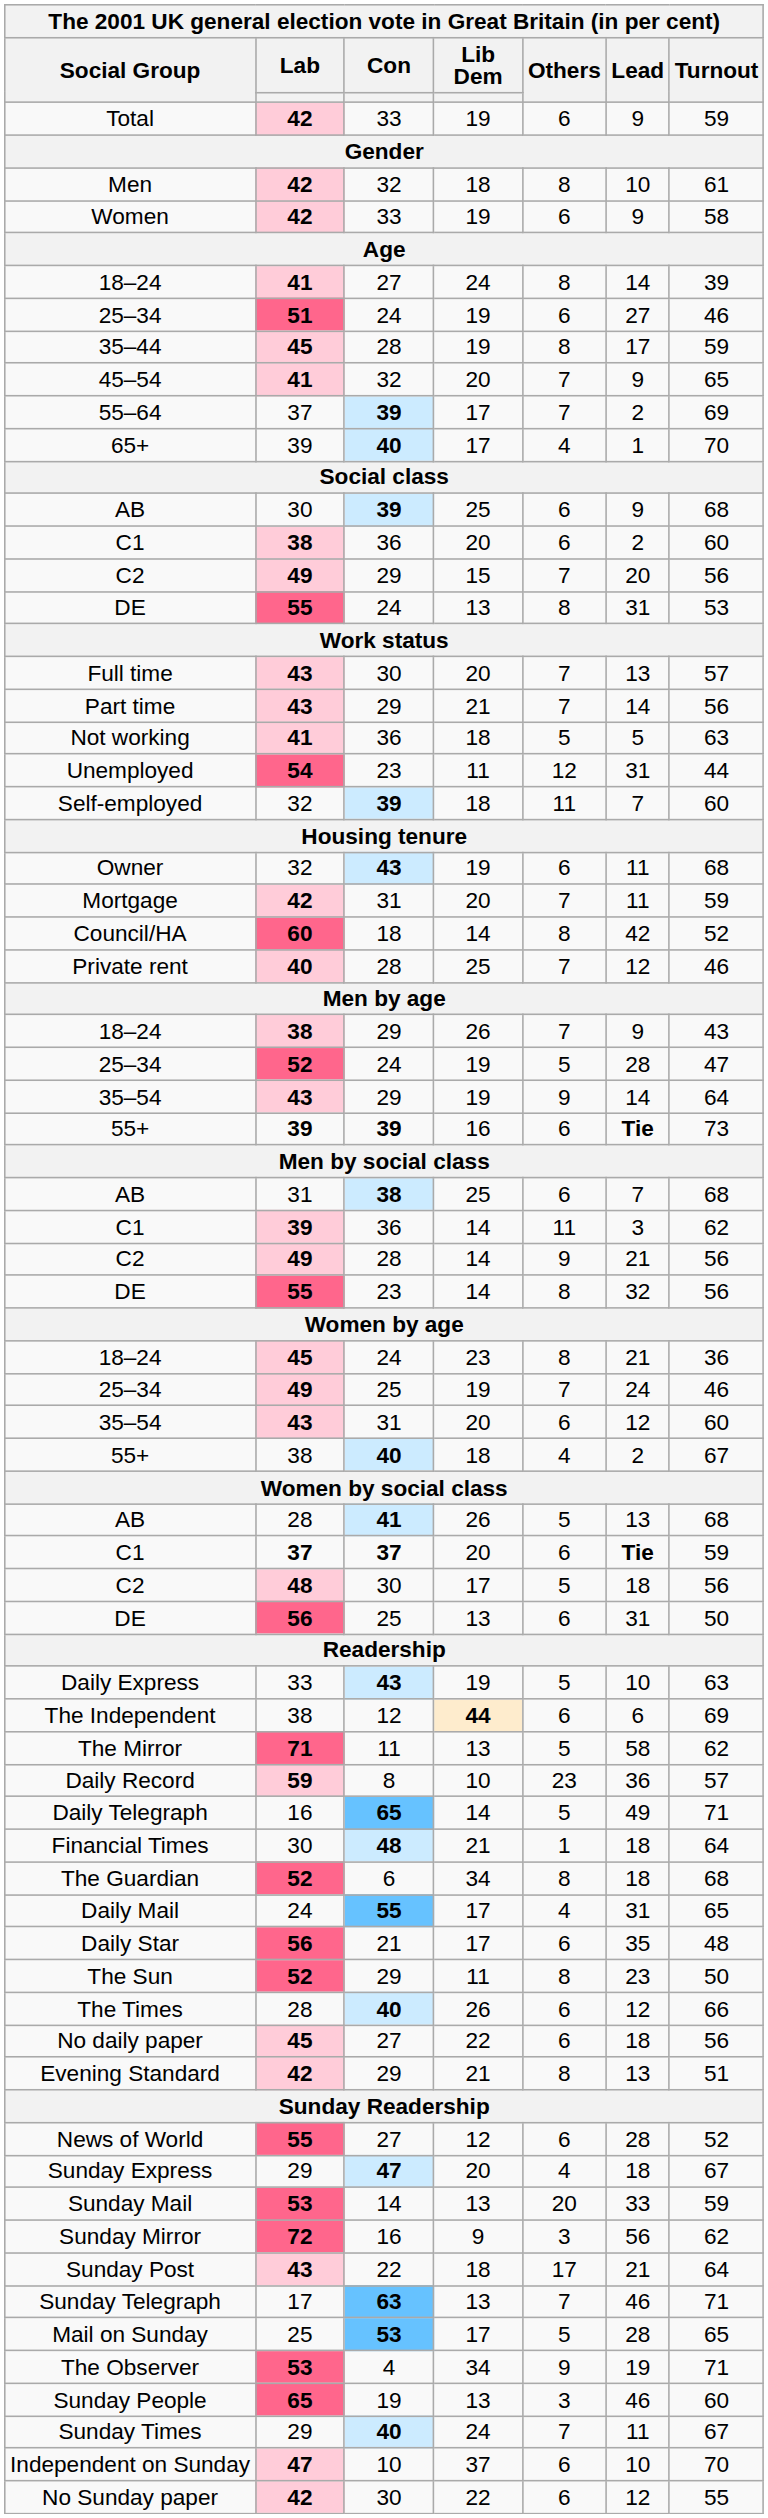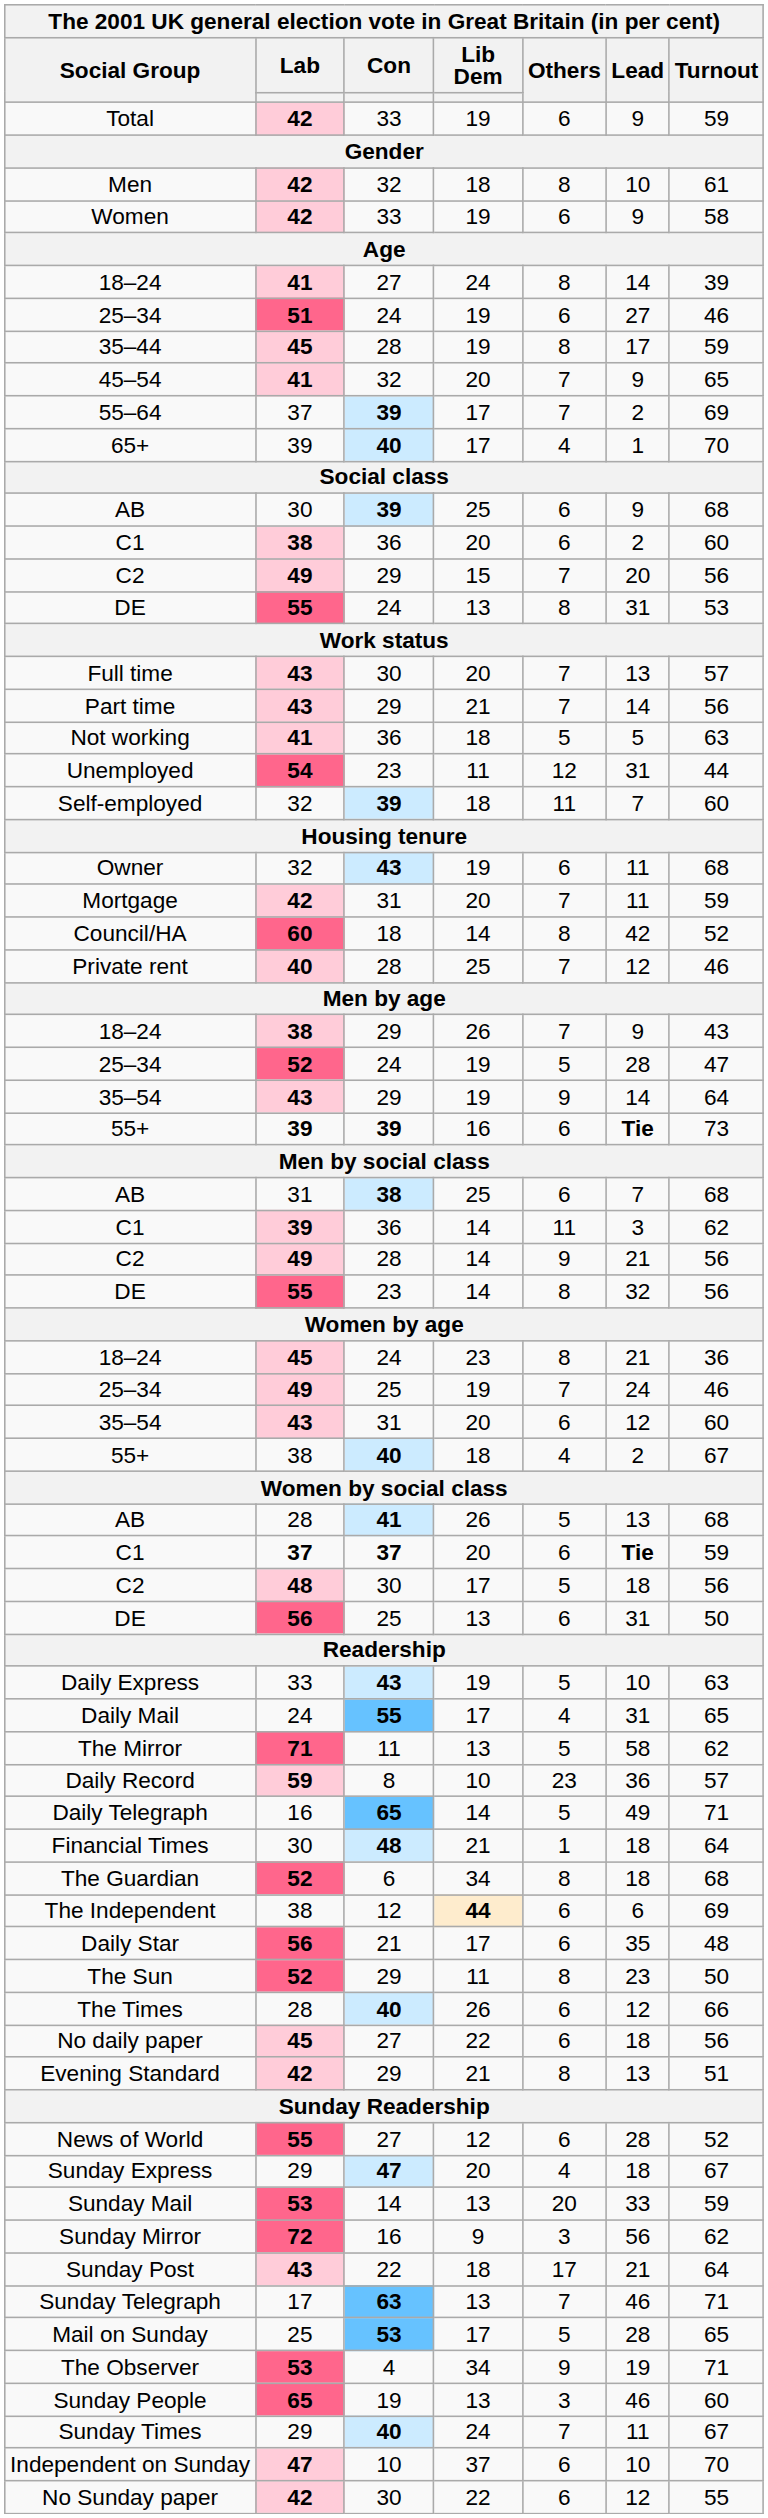rows swapped: (130, 1911) <-> (130, 1715)
